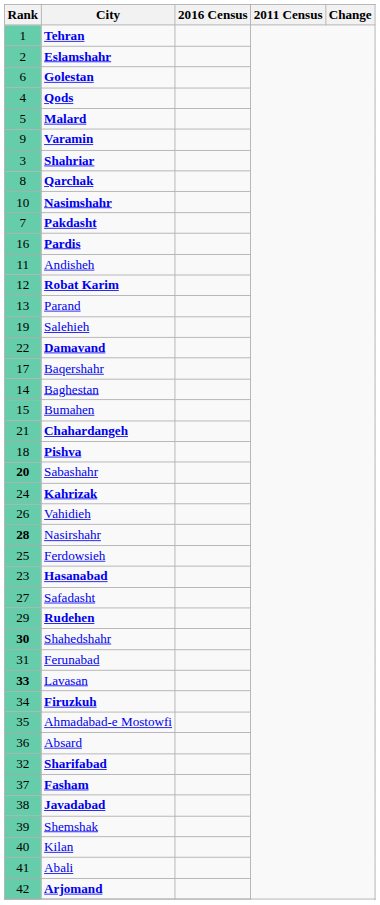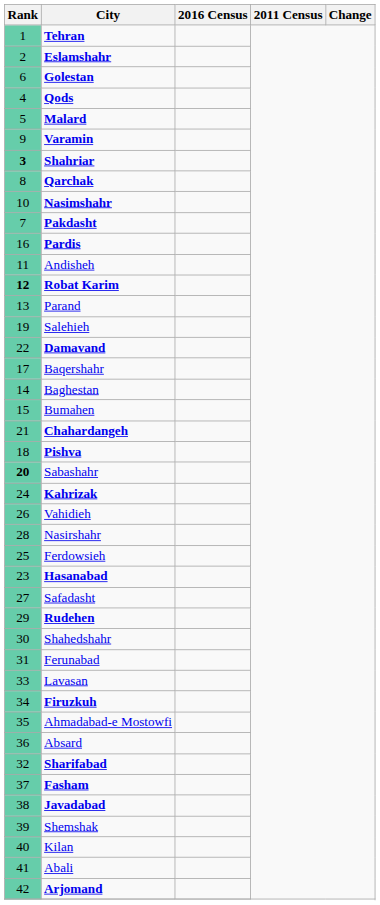(23, 160) normal -> (23, 160) bold
(23, 285) normal -> (23, 285) bold
(23, 535) bold -> (23, 535) normal
(23, 639) bold -> (23, 639) normal
(23, 680) bold -> (23, 680) normal
